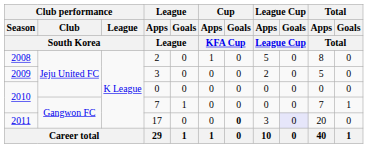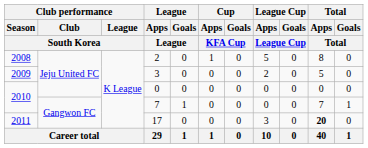(239, 120) bold -> (239, 120) normal
(294, 120) lavender background -> (294, 120) no background
(321, 120) normal -> (321, 120) bold
